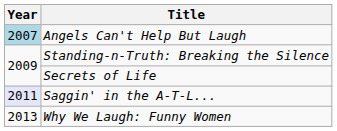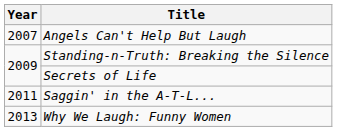(22, 35) lightblue background -> (22, 35) no background
(22, 96) lavender background -> (22, 96) no background
